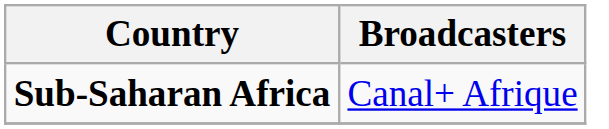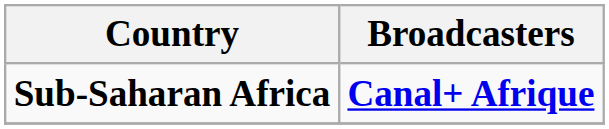(463, 92) normal -> (471, 92) bold
